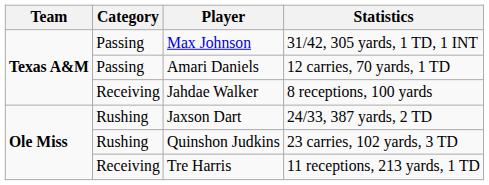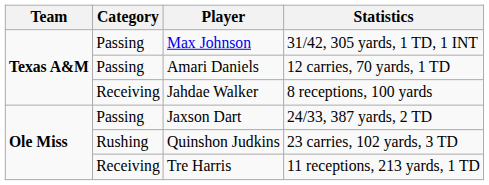(122, 117) Rushing -> (120, 117) Passing
